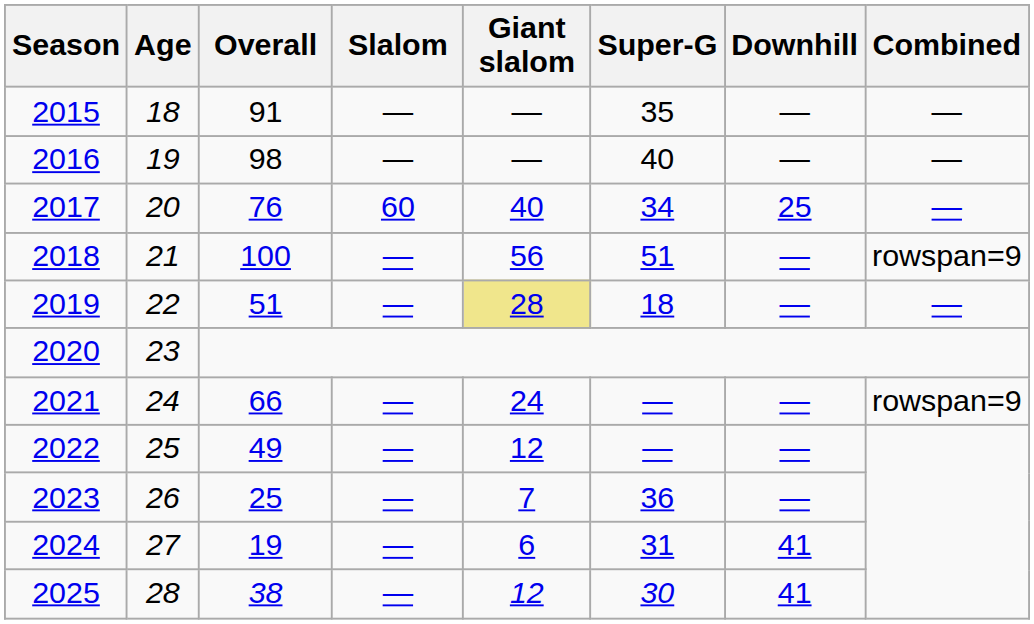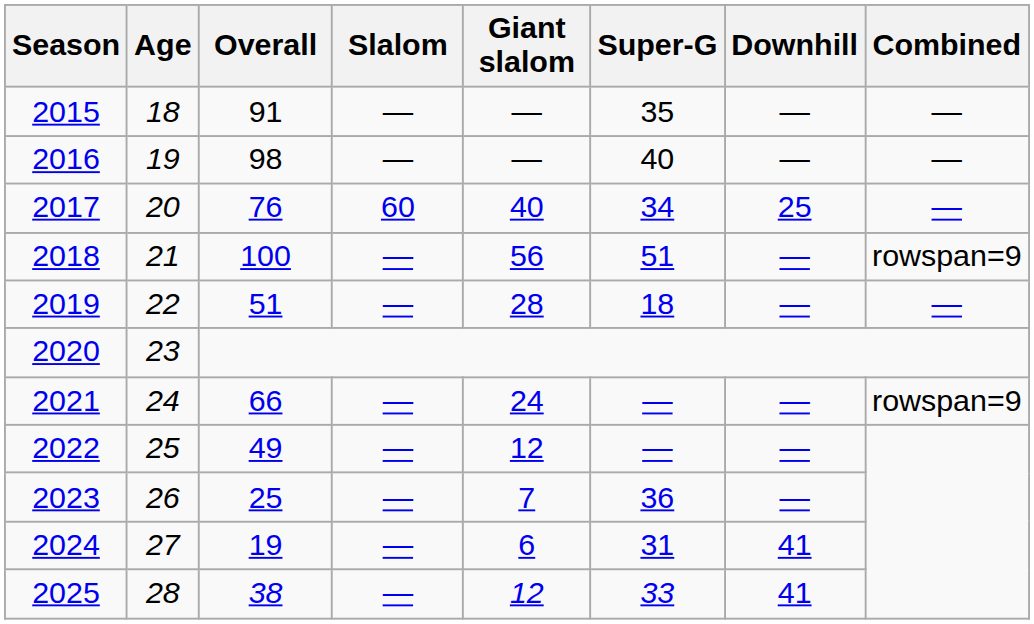(527, 303) khaki background -> (527, 303) no background
(657, 593) 30 -> (657, 593) 33
